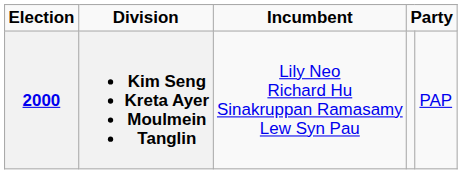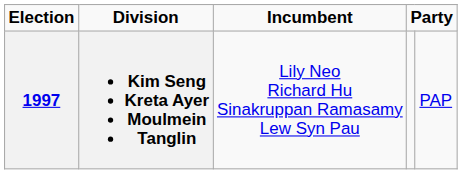(41, 99) 2000 -> (41, 99) 1997
